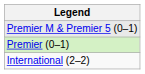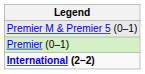(48, 61) normal -> (51, 61) bold
